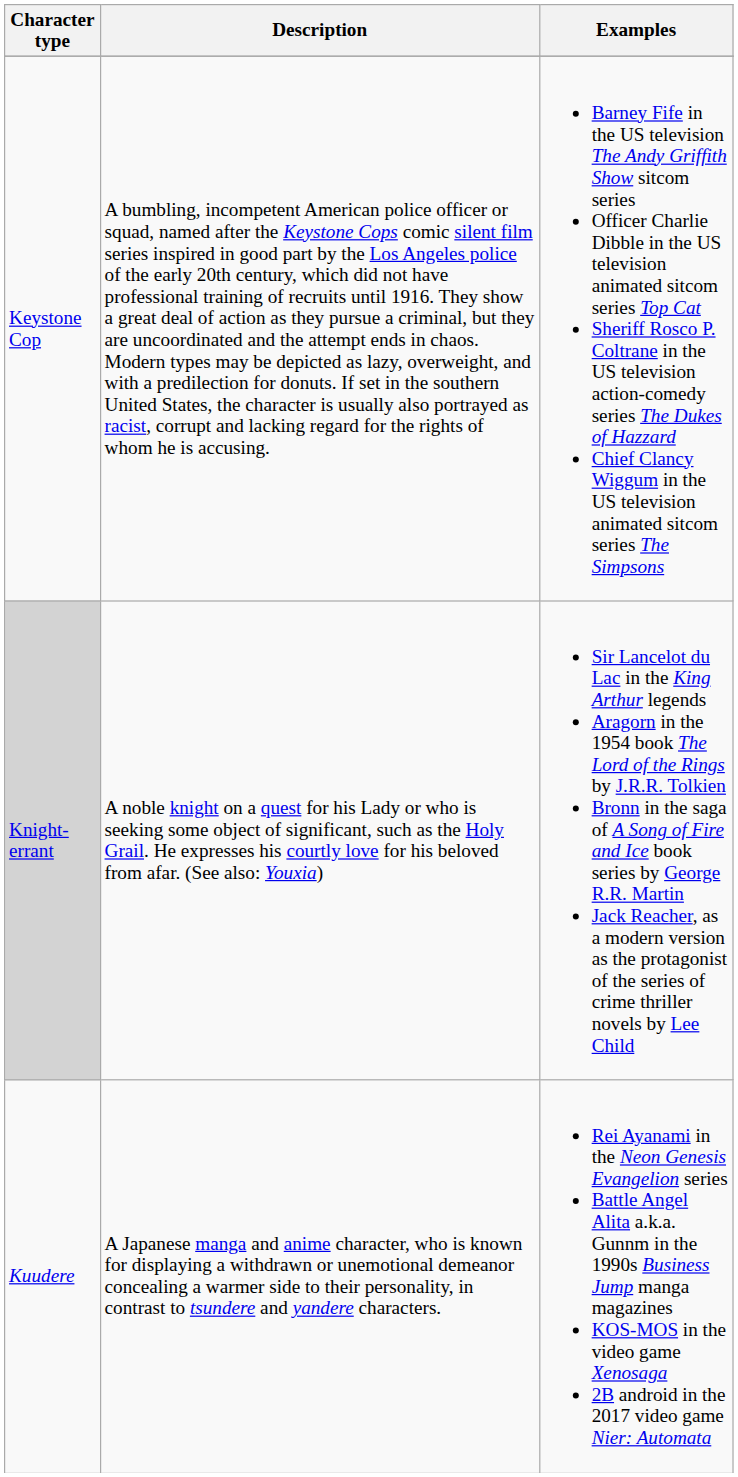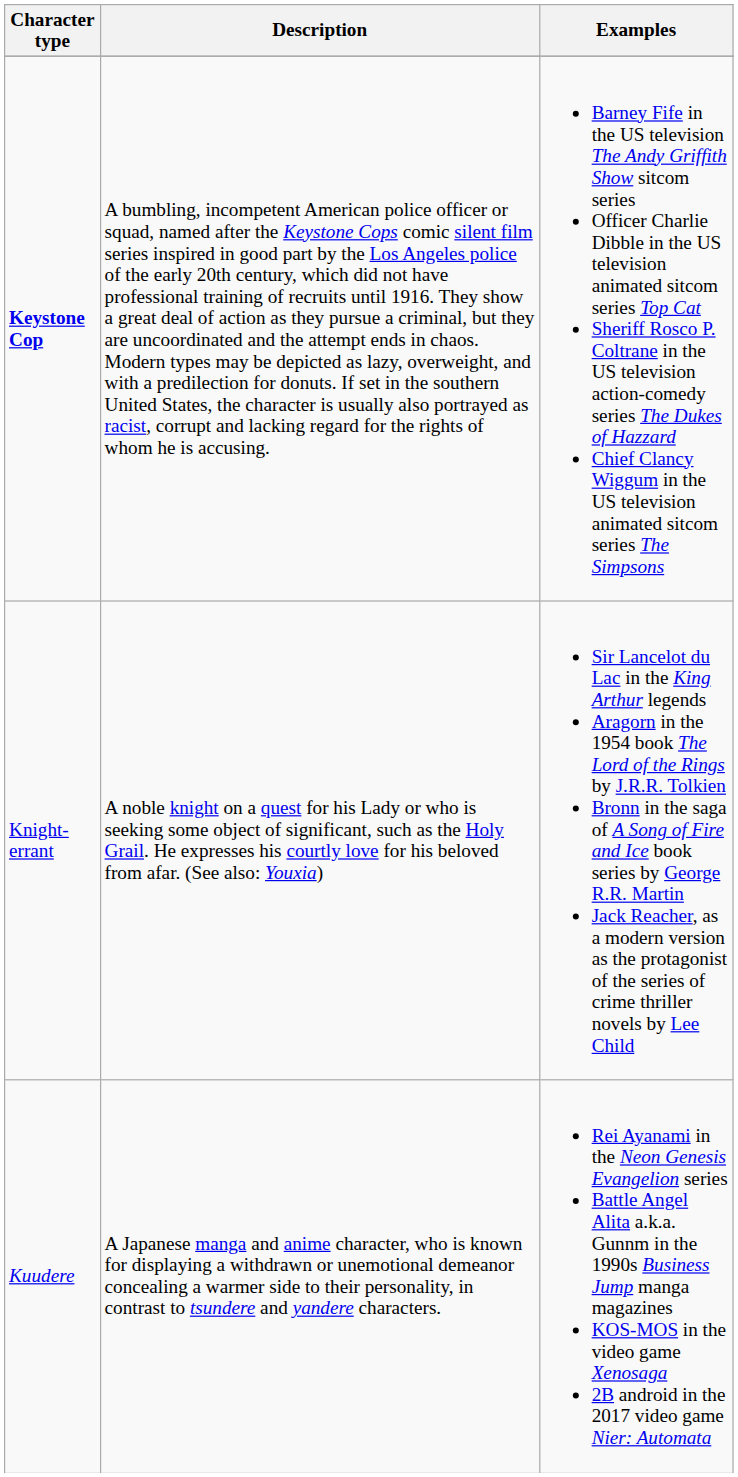(45, 328) normal -> (47, 328) bold
(39, 840) lightgrey background -> (39, 840) no background
